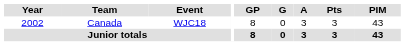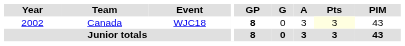(253, 22) normal -> (253, 22) bold
(334, 22) no background -> (334, 22) lightyellow background
